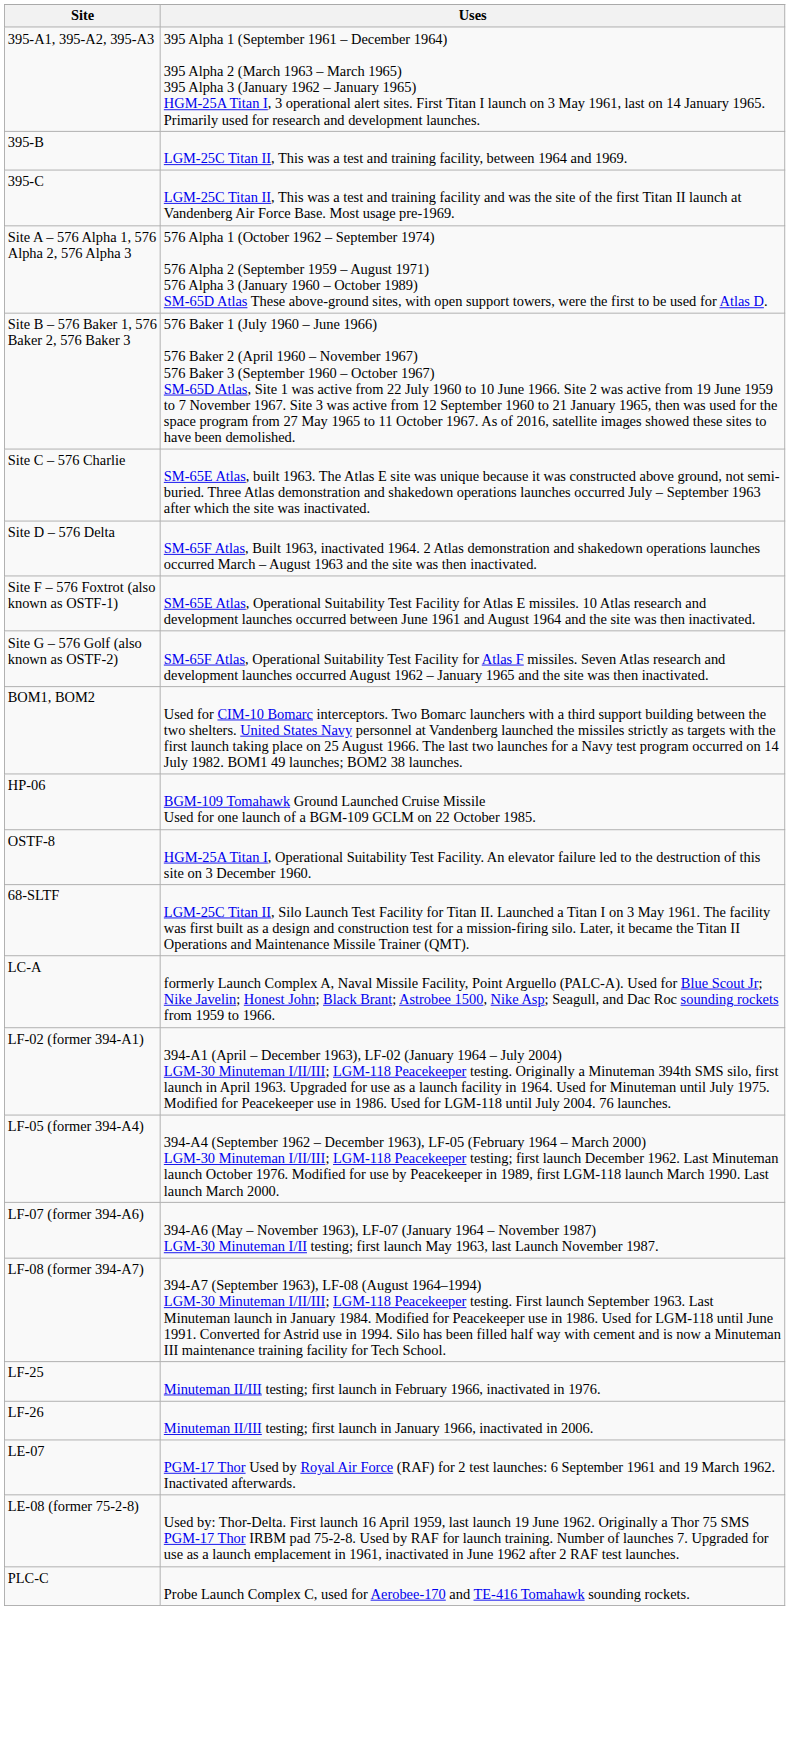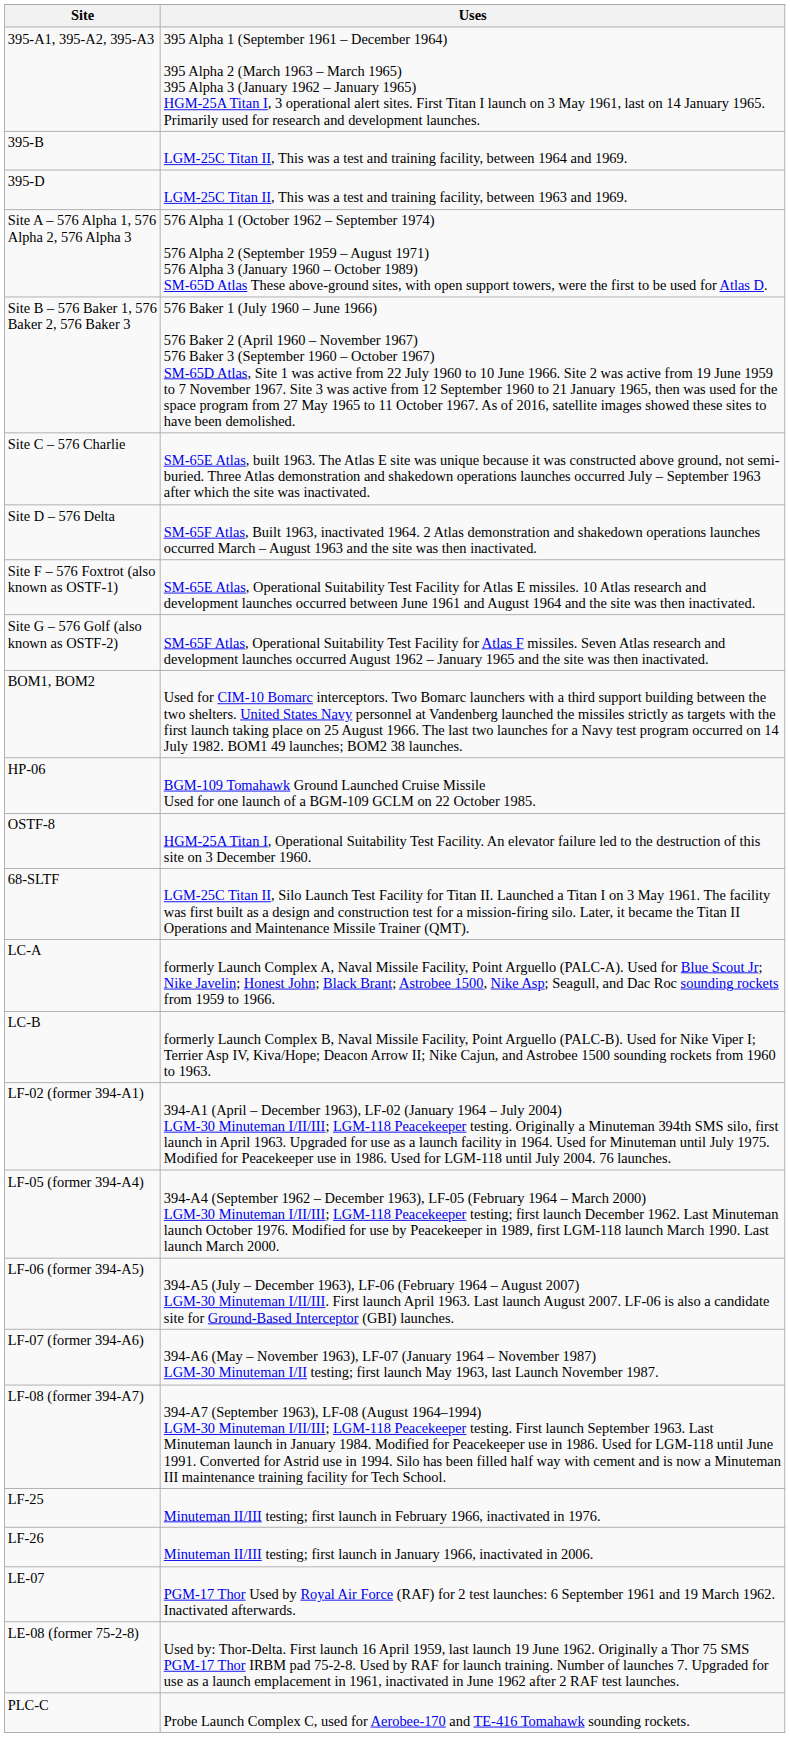- row: (26, 181)
+ row: (26, 181)
+ row: (24, 1022)
+ row: (76, 1269)
